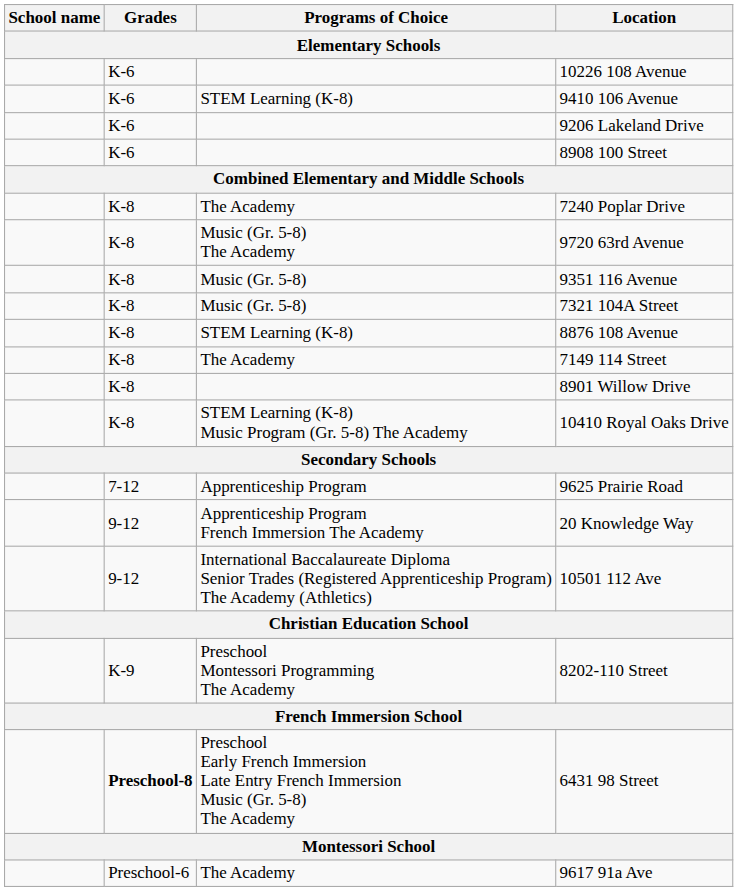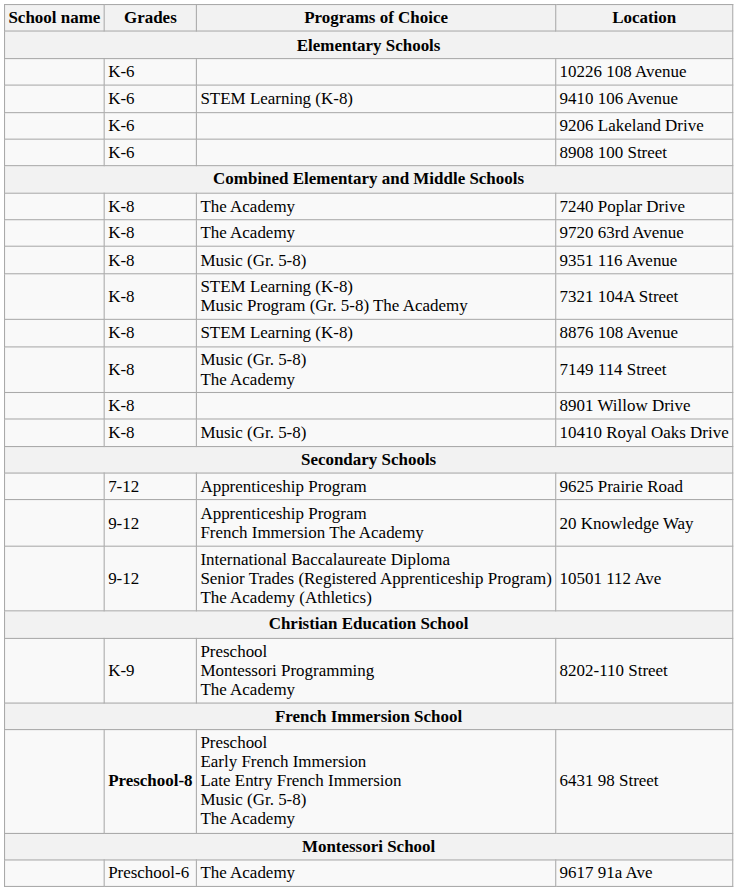(253, 242) Music (Gr. 5-8) The Academy -> (248, 233) The Academy
(253, 306) Music (Gr. 5-8) -> (334, 296) STEM Learning (K-8) Music Program (Gr. 5-8) The Academy
(248, 359) The Academy -> (253, 369) Music (Gr. 5-8) The Academy
(334, 423) STEM Learning (K-8) Music Program (Gr. 5-8) The Academy -> (253, 432) Music (Gr. 5-8)
